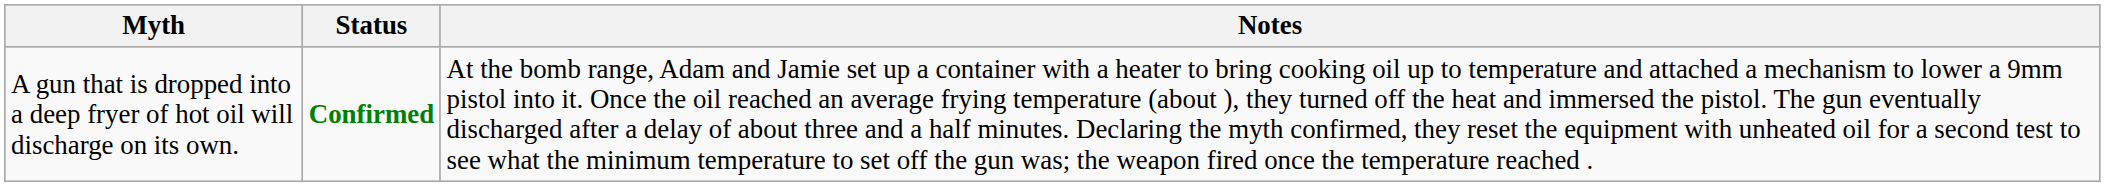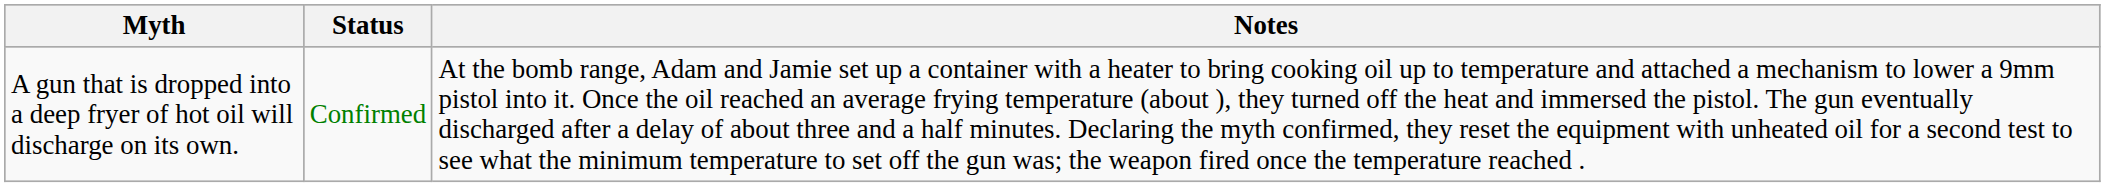(371, 113) bold -> (368, 113) normal
